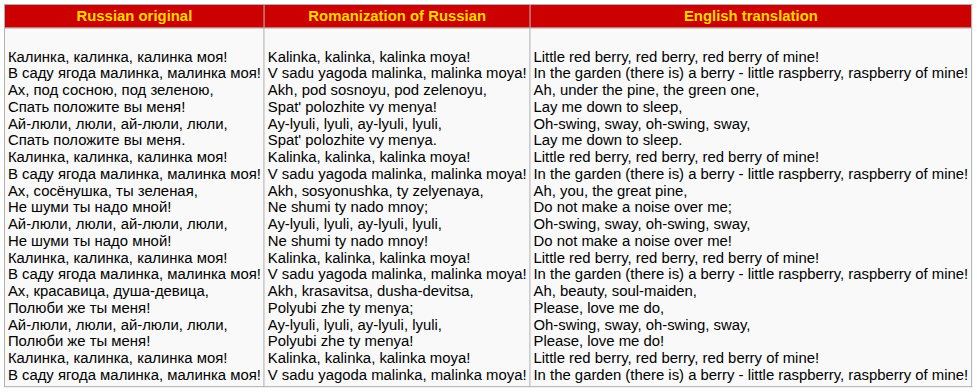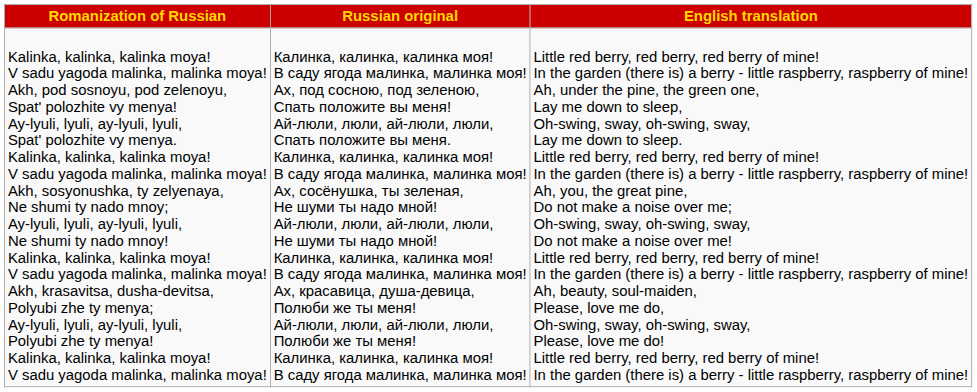columns swapped: (134, 16) <-> (397, 16)
